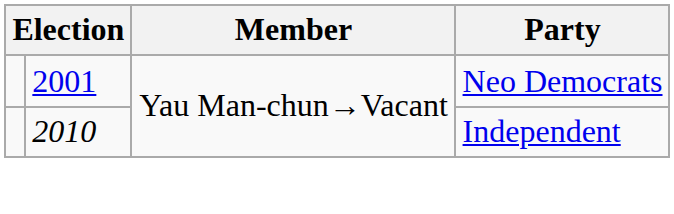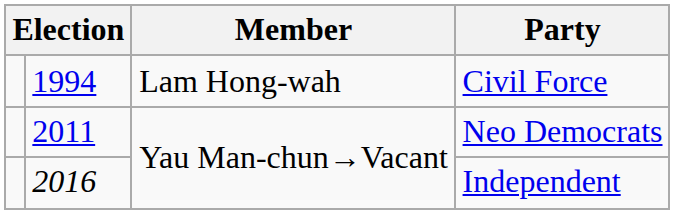+ row: (535, 80)
(64, 80) 2001 -> (64, 131) 2011
(64, 131) 2010 -> (64, 182) 2016
